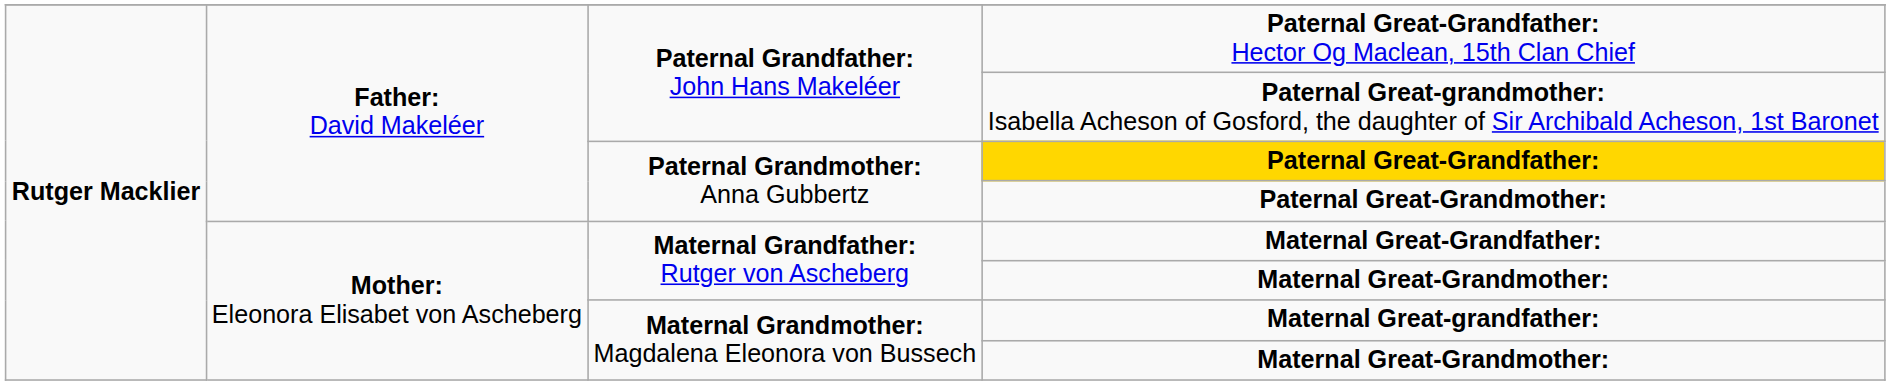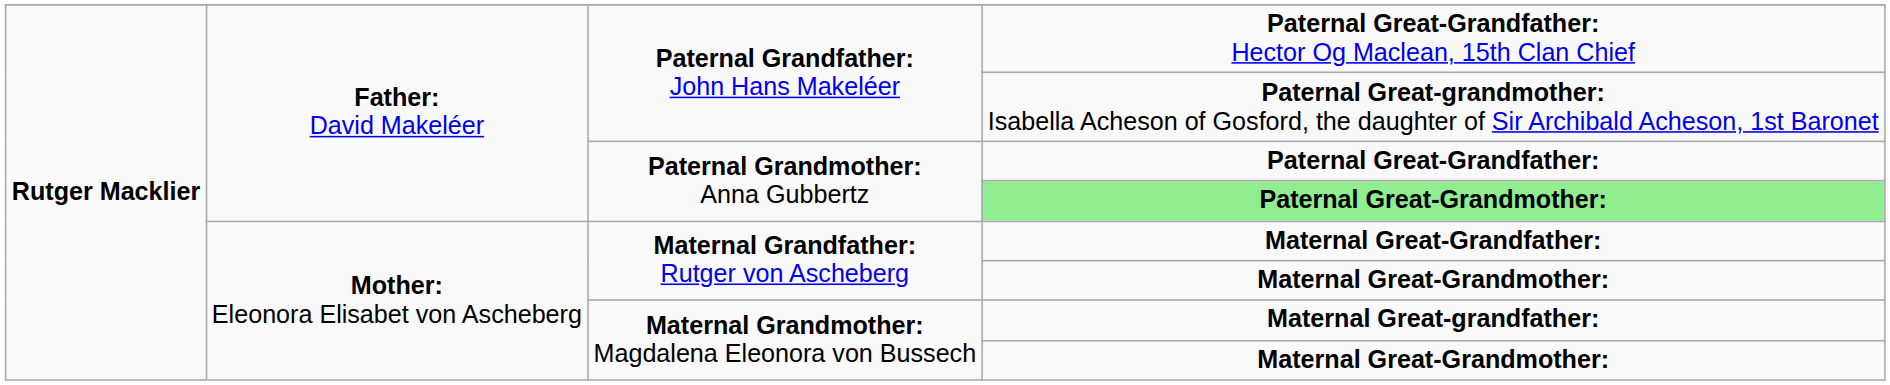(1433, 160) gold background -> (1433, 160) no background
(1433, 200) no background -> (1433, 200) lightgreen background
